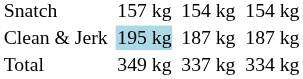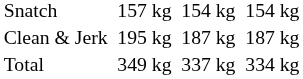(144, 37) lightblue background -> (144, 37) no background
